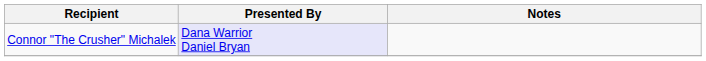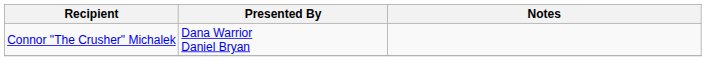(217, 40) lavender background -> (217, 40) no background
